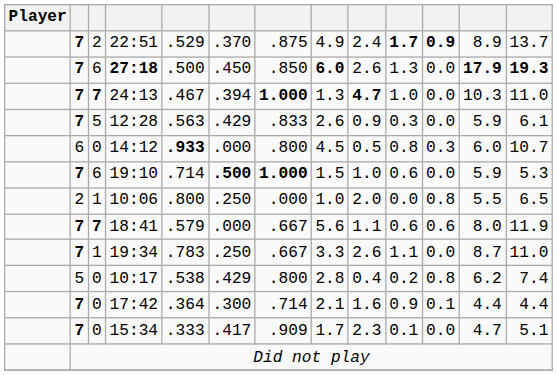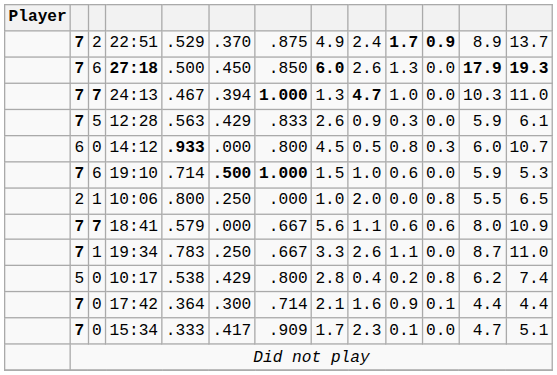(529, 227) 11.9 -> (529, 227) 10.9
